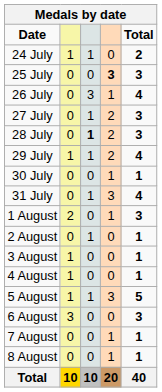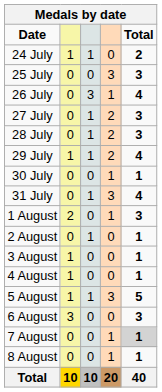(111, 75) bold -> (111, 75) normal
(91, 135) bold -> (91, 135) normal
(139, 337) no background -> (139, 337) lightgrey background
